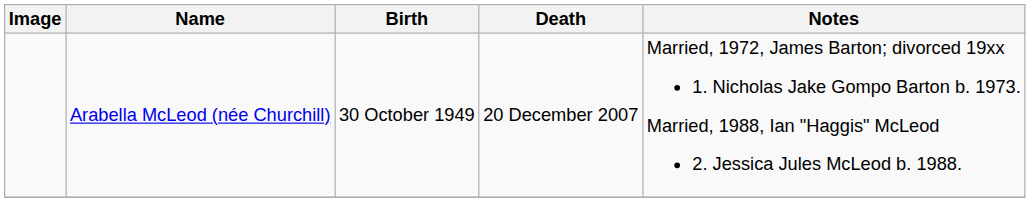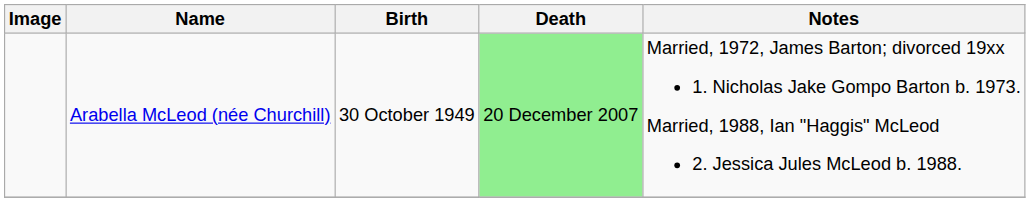(561, 115) no background -> (561, 115) lightgreen background
